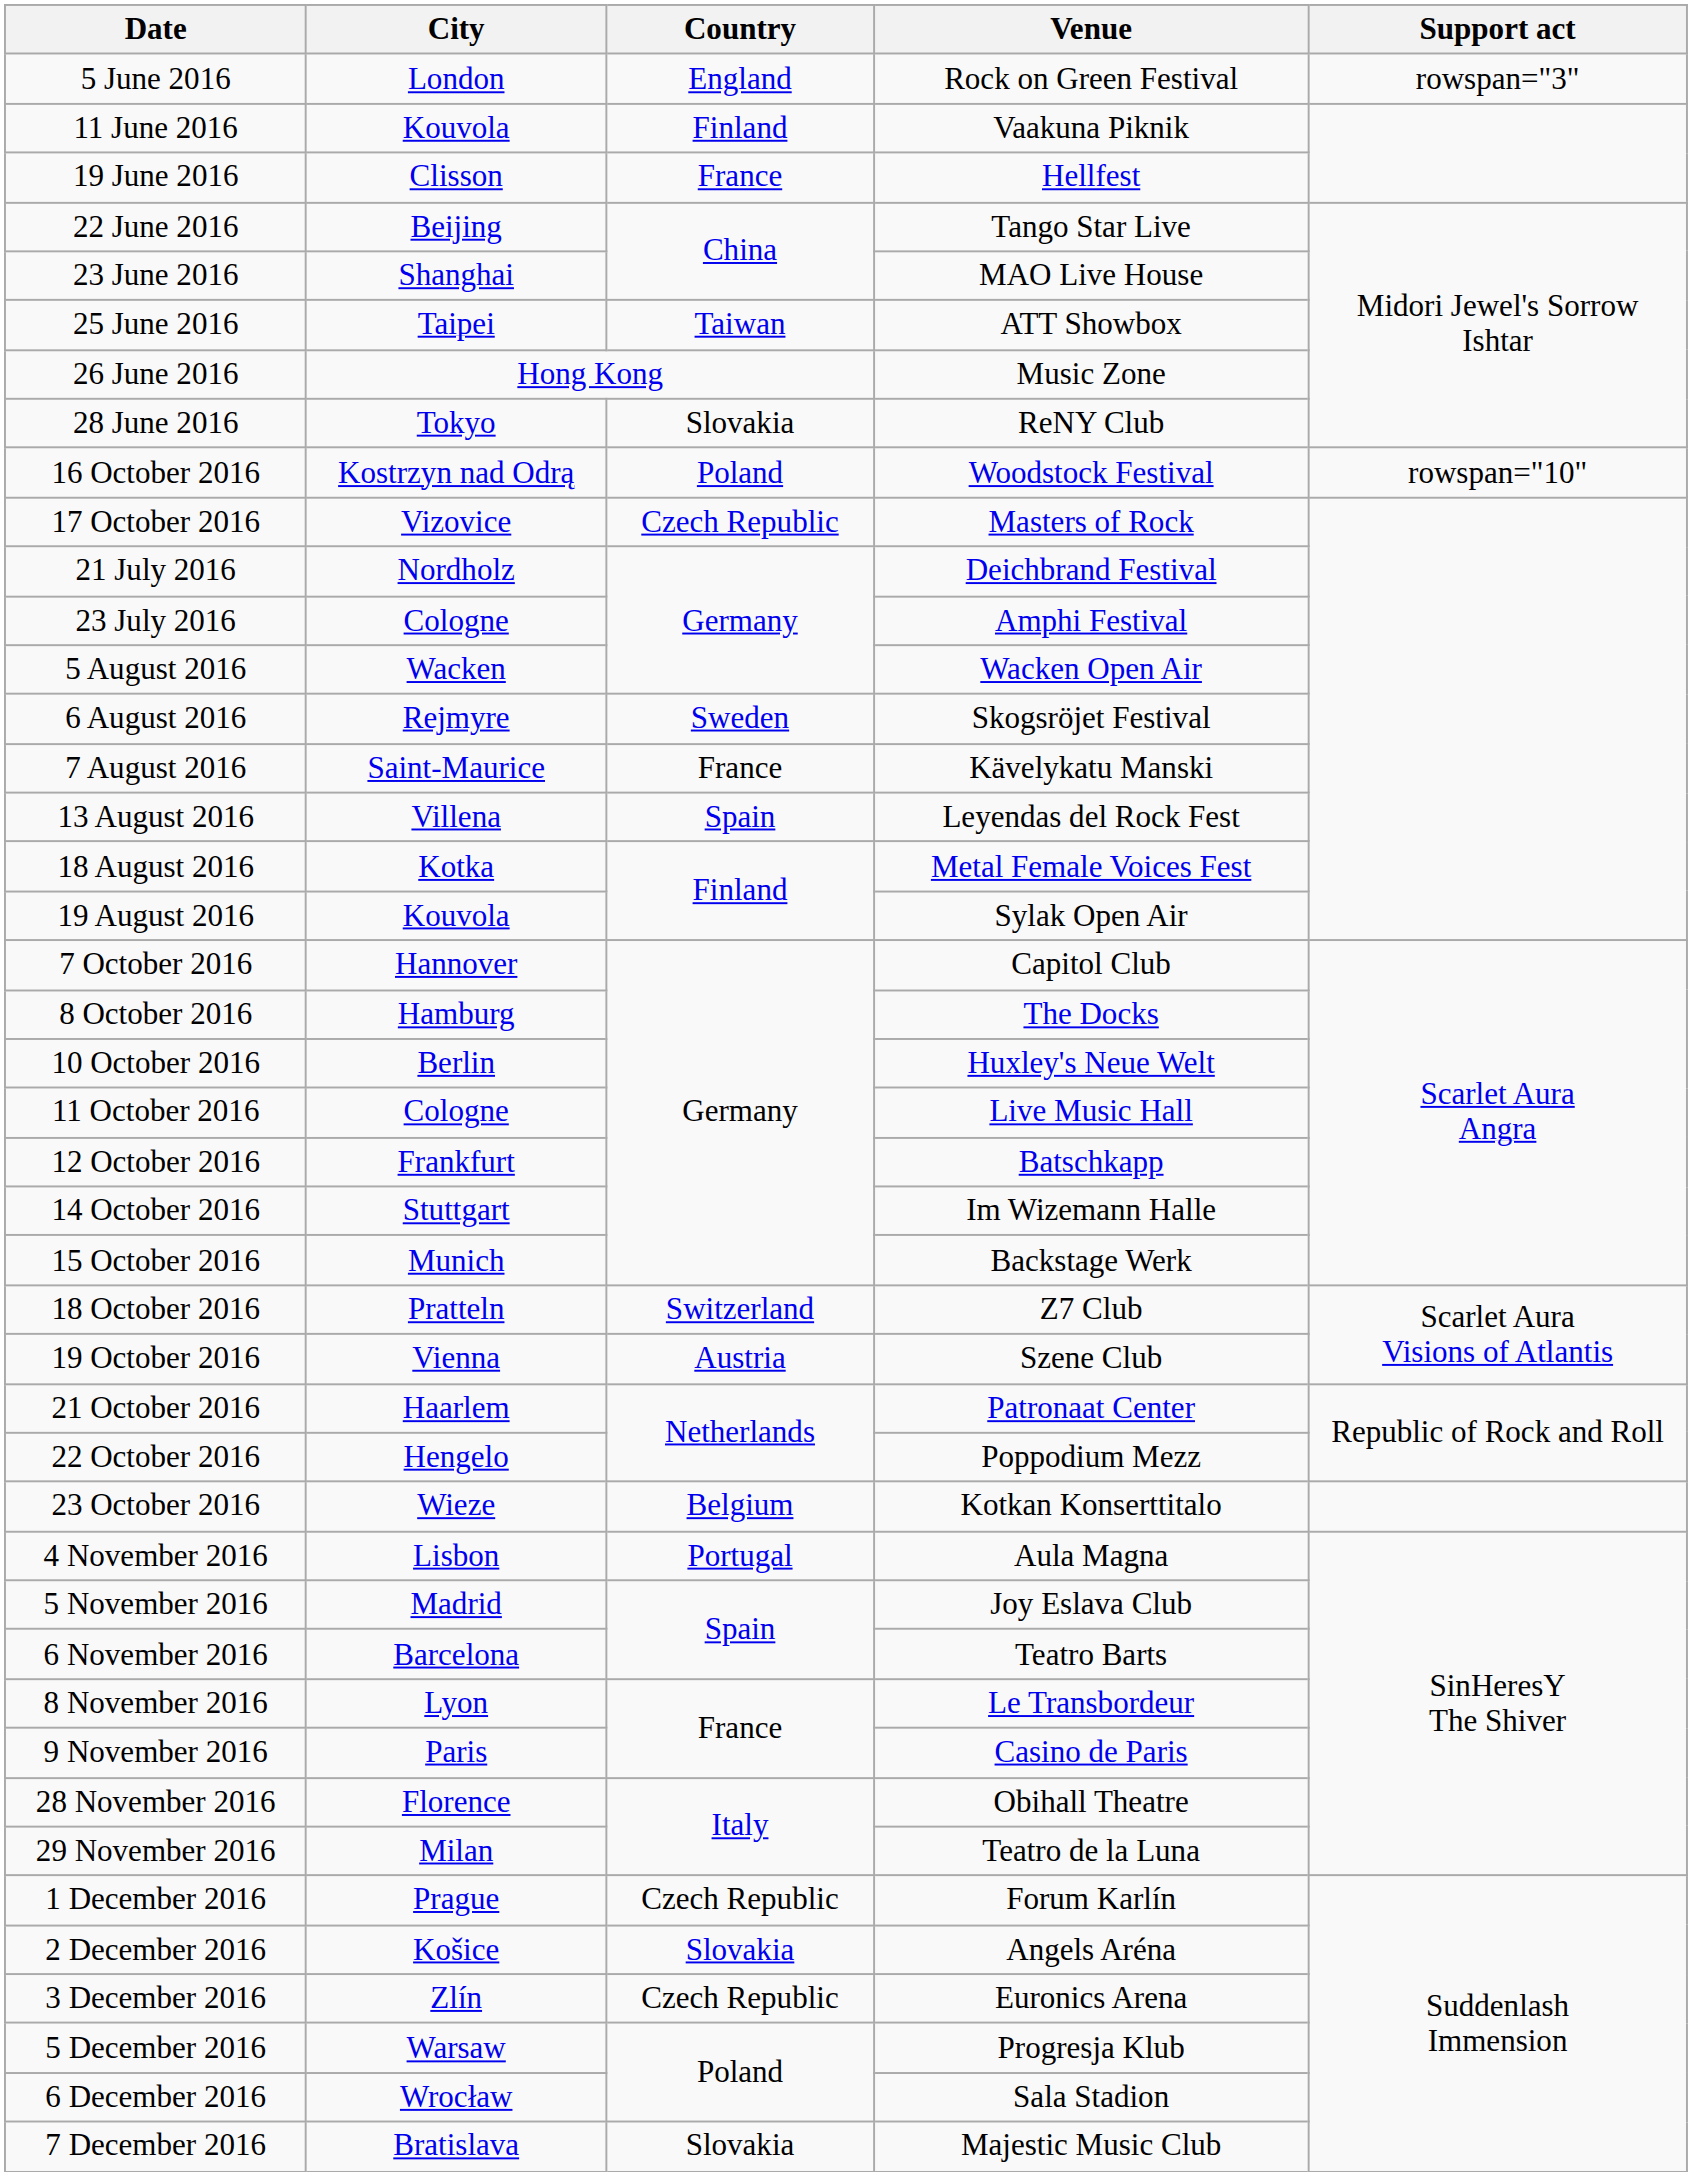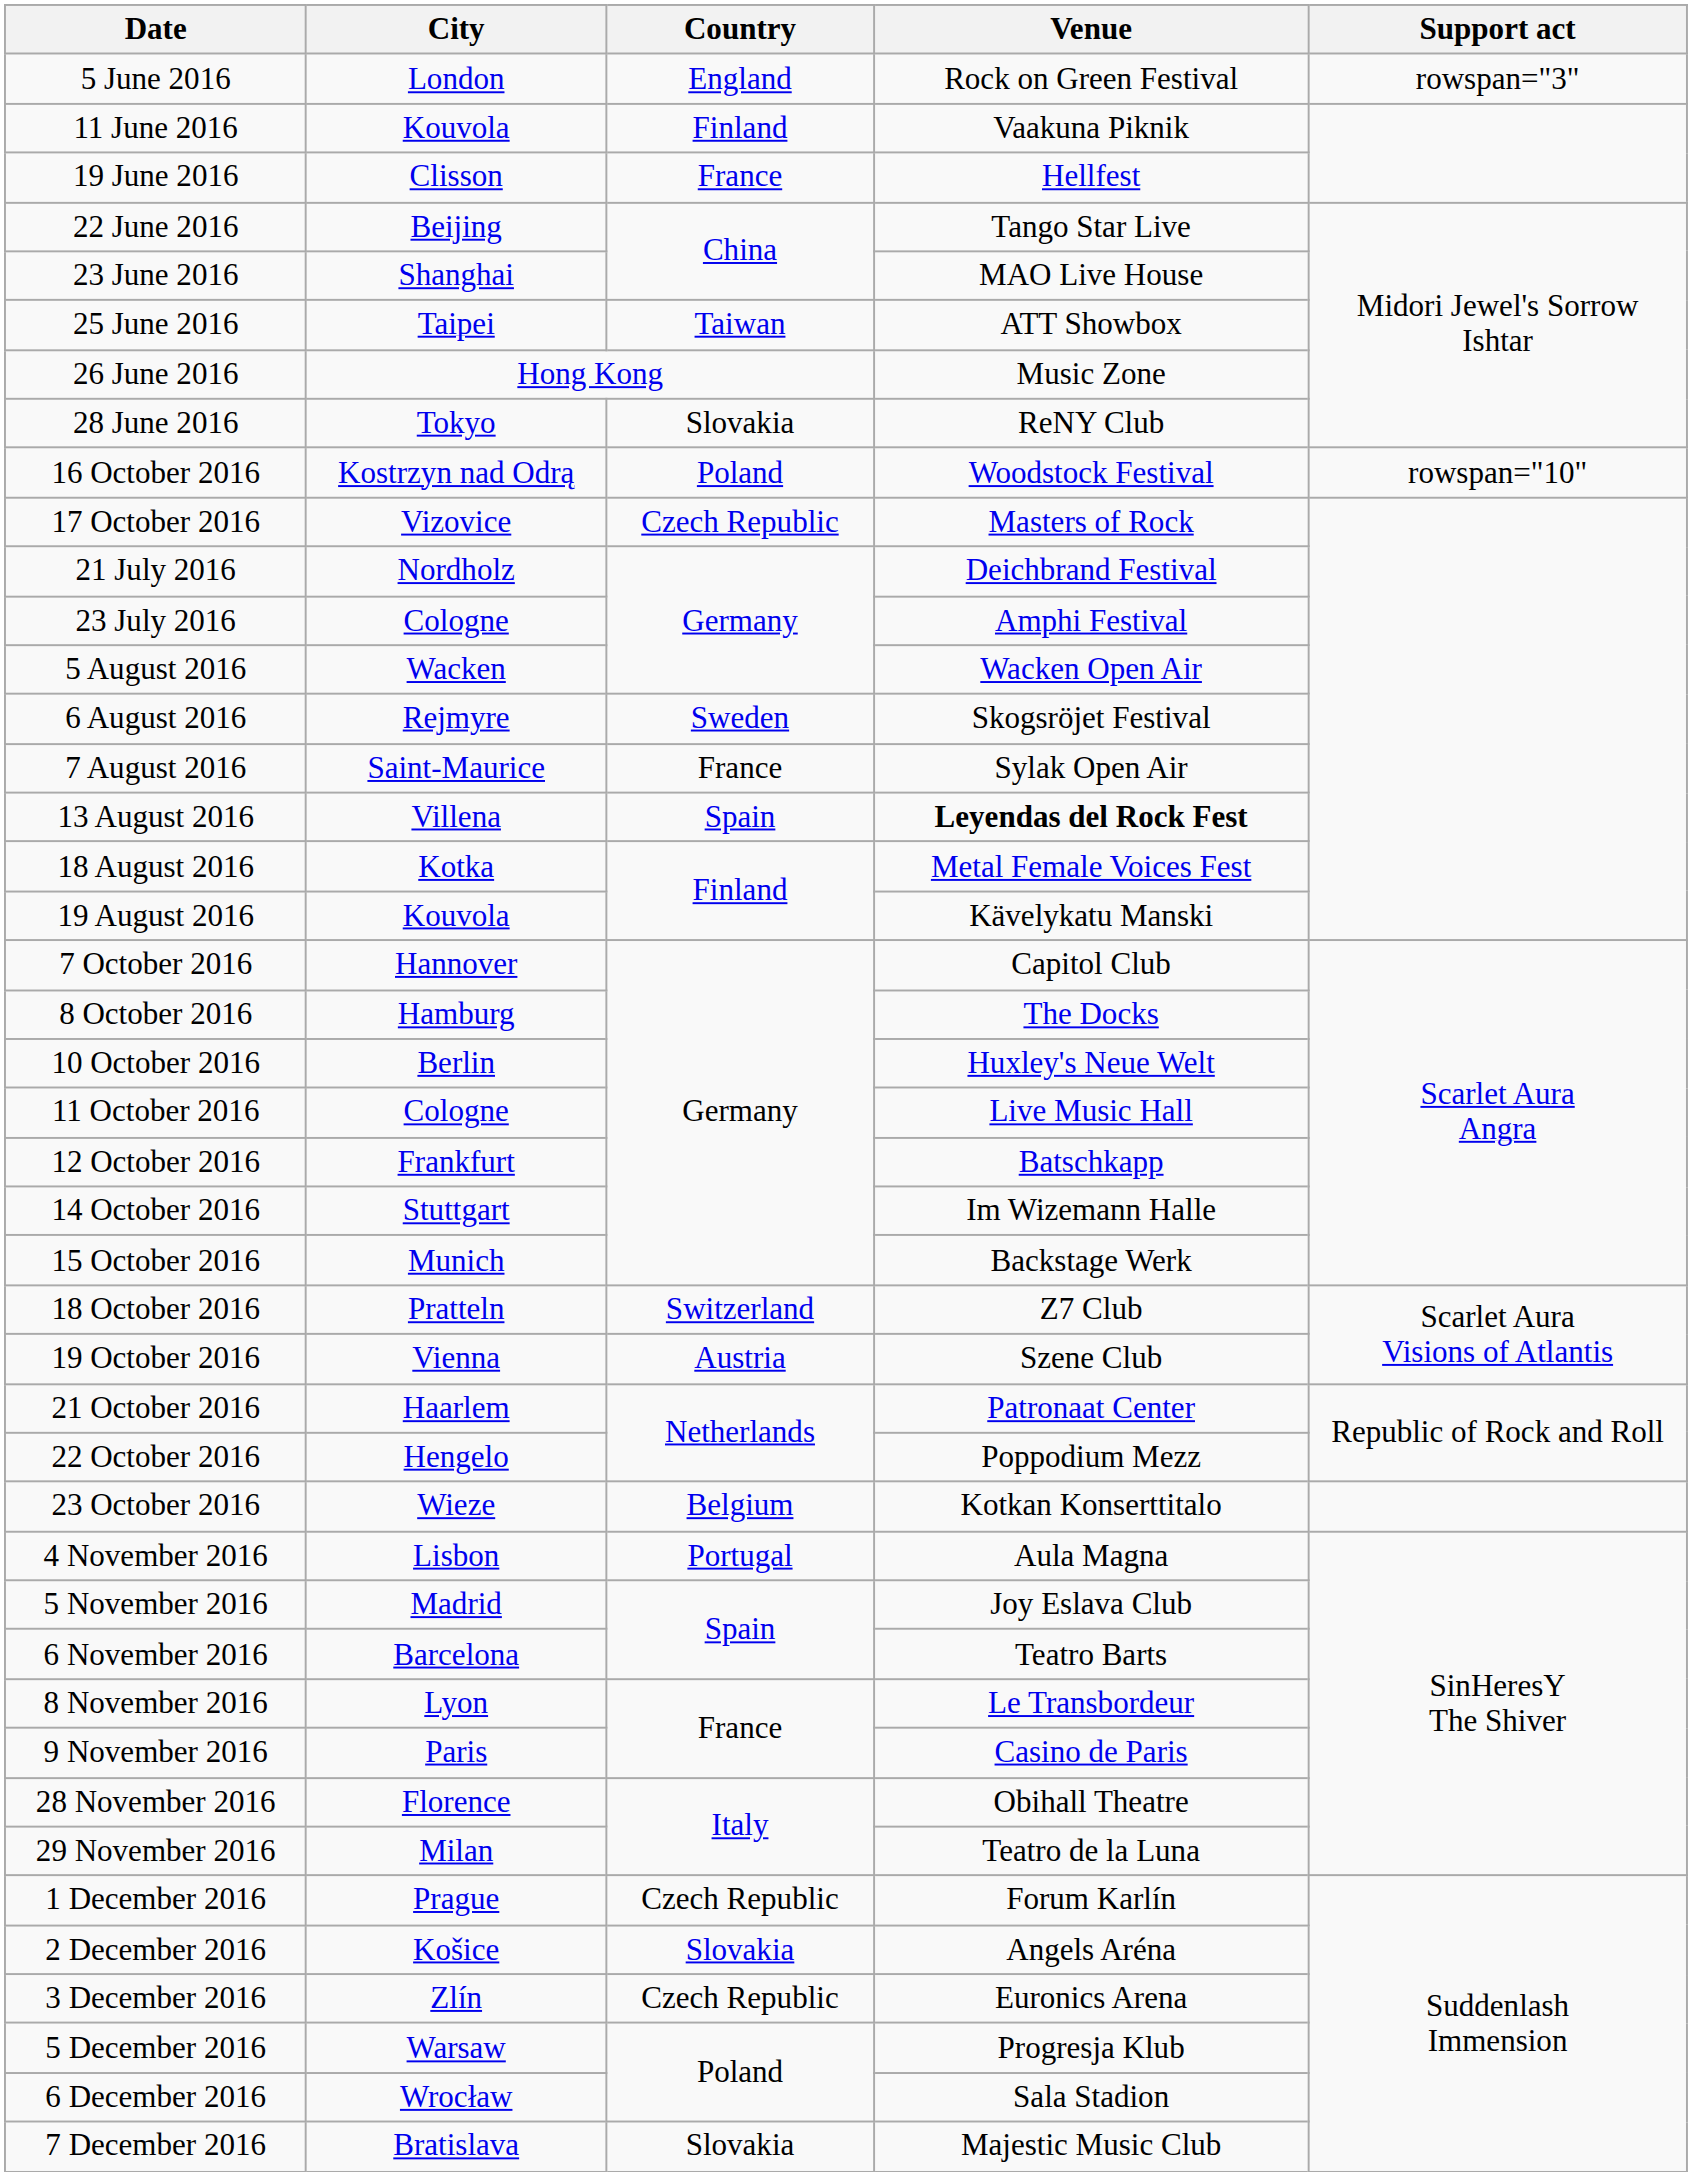(1091, 767) Kävelykatu Manski -> (1091, 767) Sylak Open Air
(1091, 816) normal -> (1091, 816) bold
(1091, 915) Sylak Open Air -> (1091, 915) Kävelykatu Manski
